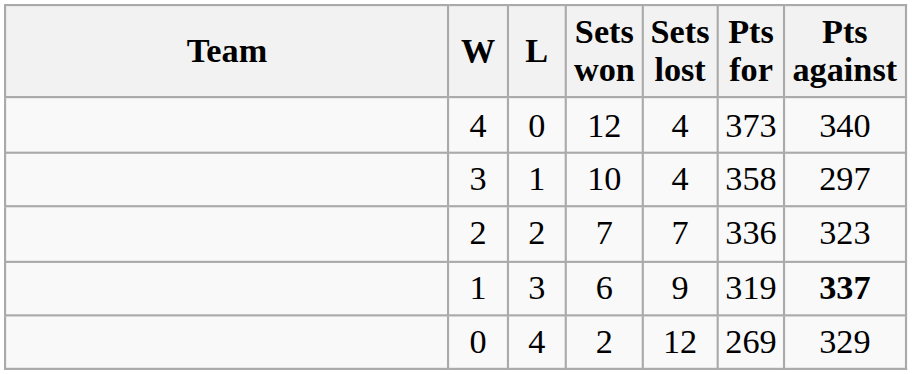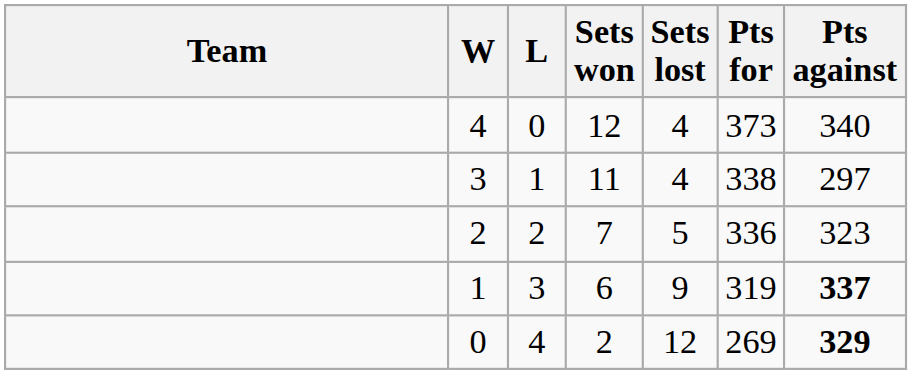(604, 178) 10 -> (604, 178) 11
(751, 178) 358 -> (751, 178) 338
(680, 233) 7 -> (680, 233) 5
(845, 341) normal -> (845, 341) bold
